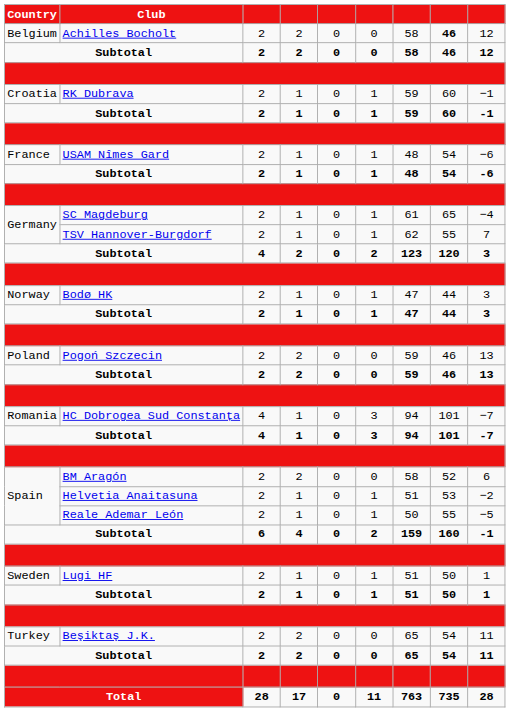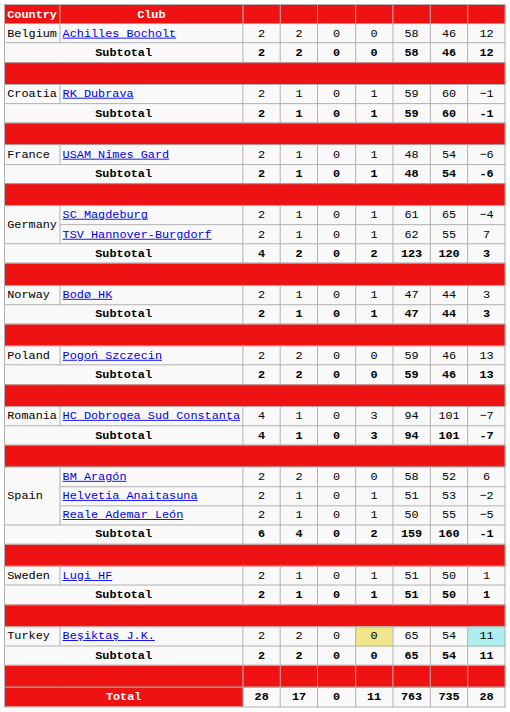(449, 33) bold -> (449, 33) normal
(374, 636) no background -> (374, 636) khaki background
(487, 636) no background -> (487, 636) paleturquoise background
